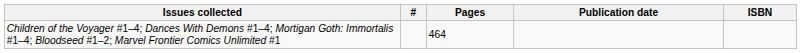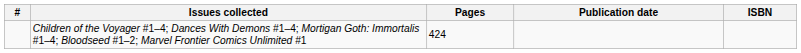columns swapped: (413, 12) <-> (202, 12)
(437, 34) 464 -> (437, 34) 424
